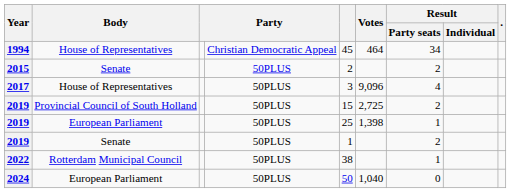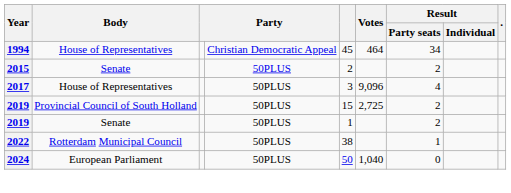- row: (18, 123)
